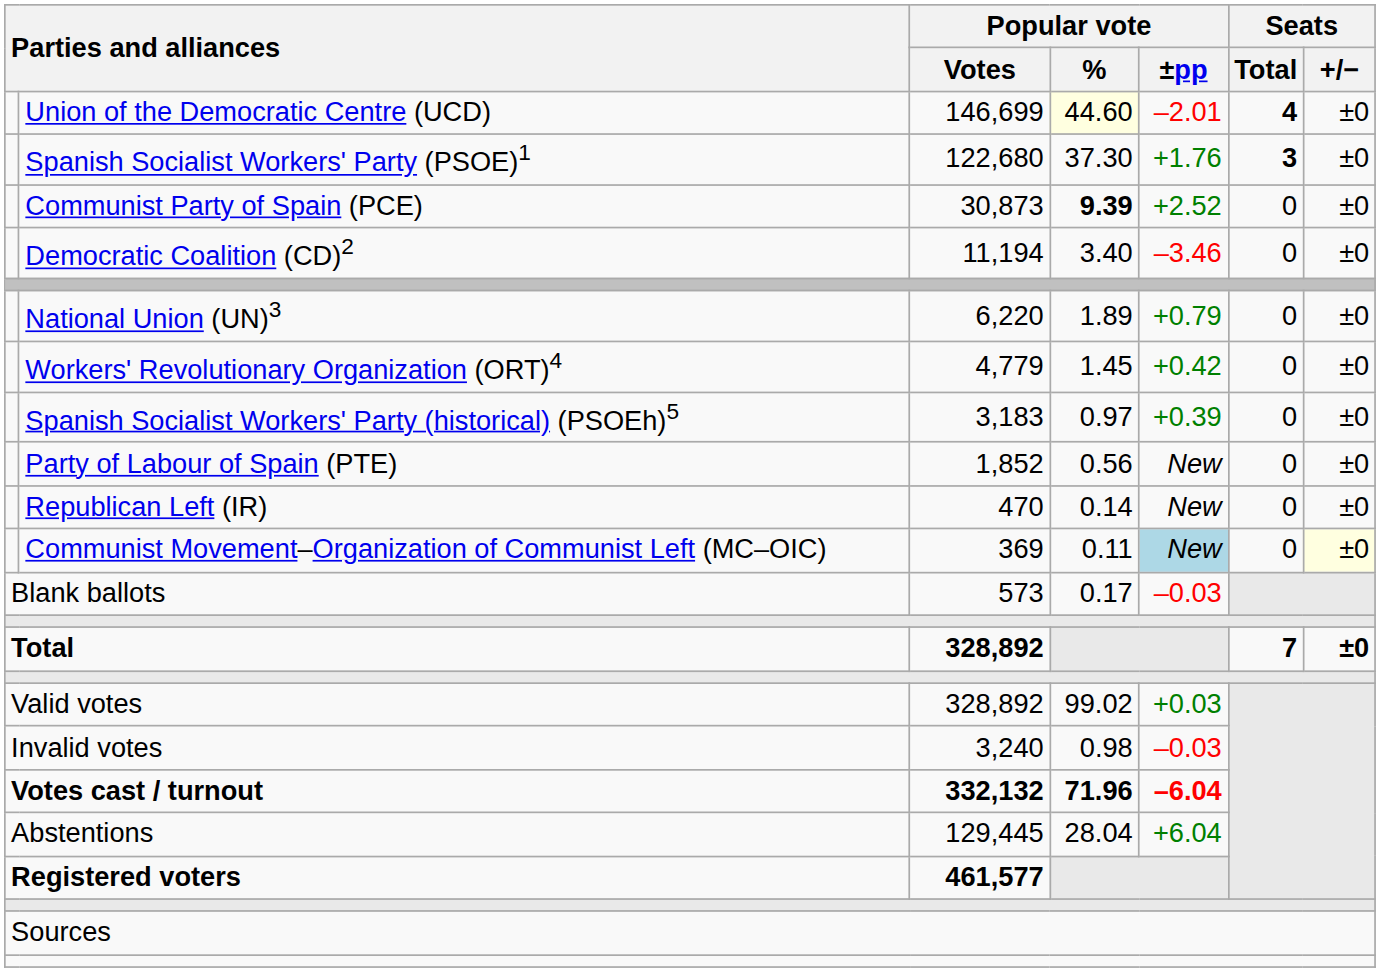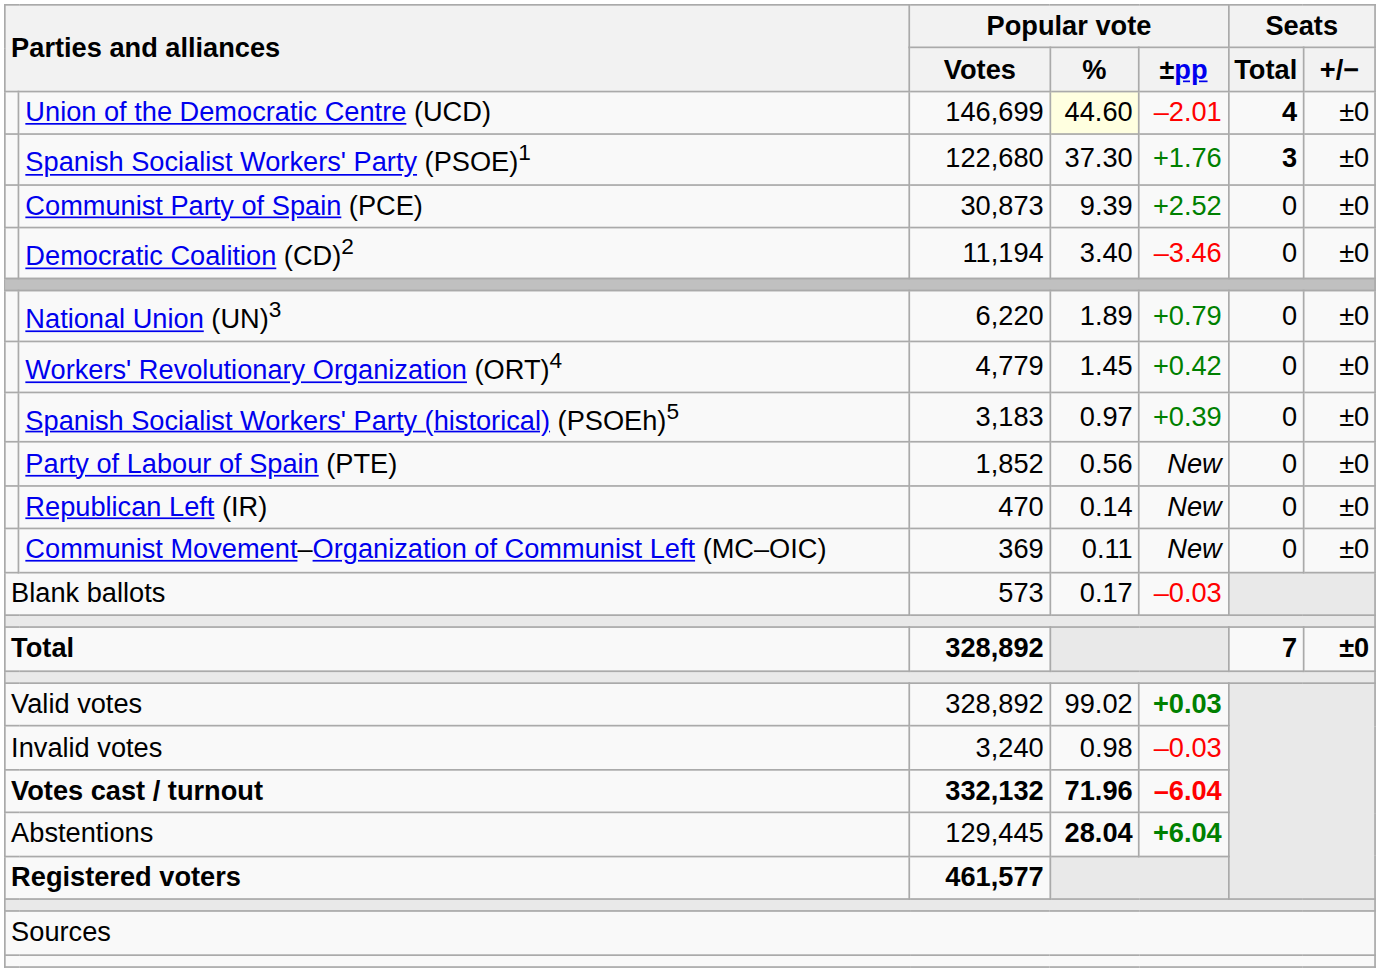(1106, 205) bold -> (1106, 205) normal
(1195, 549) lightblue background -> (1195, 549) no background
(1354, 549) lightyellow background -> (1354, 549) no background
(1187, 704) normal -> (1187, 704) bold
(1099, 833) normal -> (1099, 833) bold
(1187, 833) normal -> (1187, 833) bold
